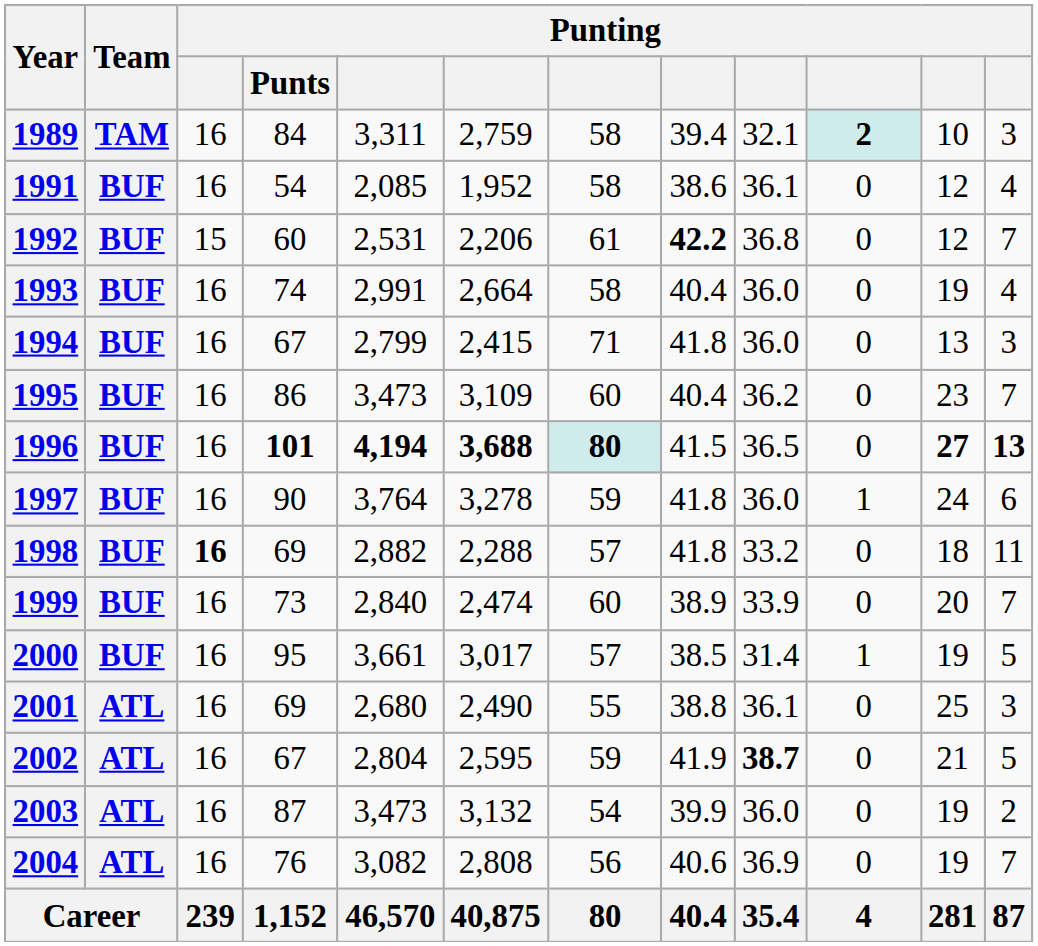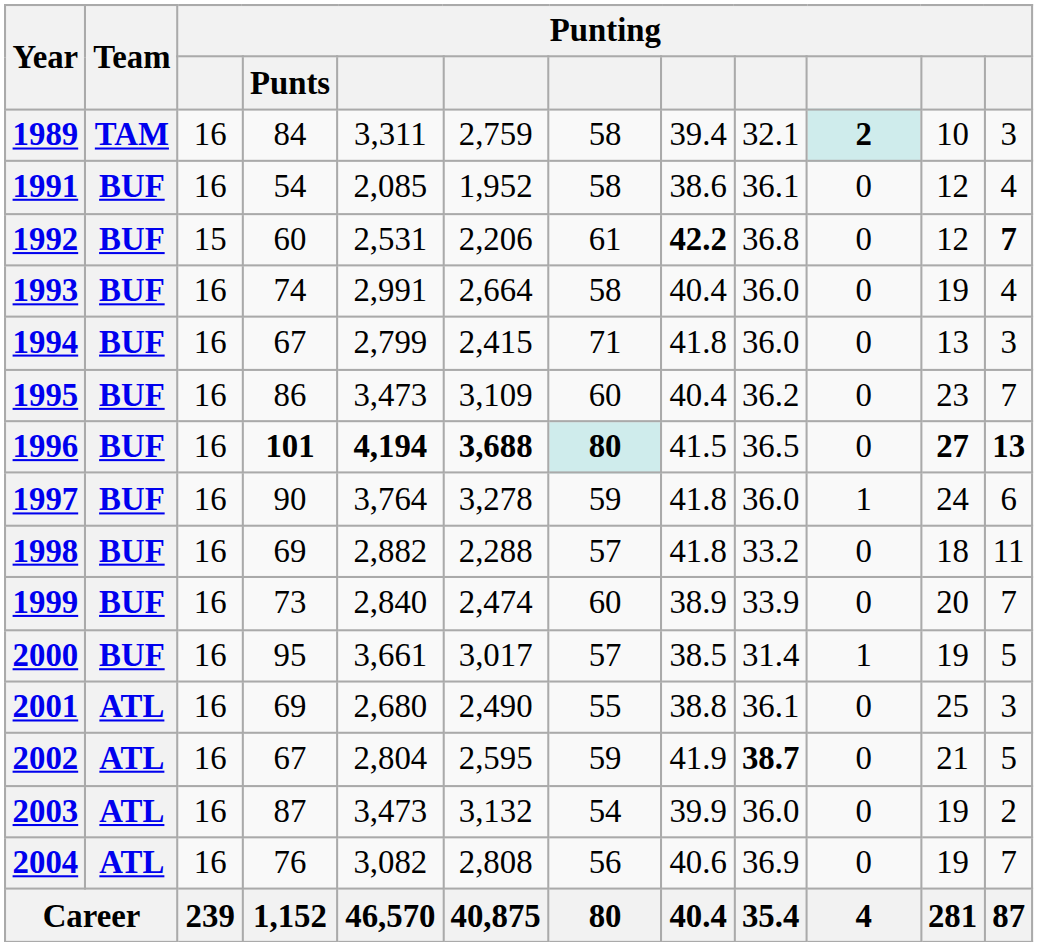(1009, 238) normal -> (1009, 238) bold
(210, 550) bold -> (210, 550) normal
